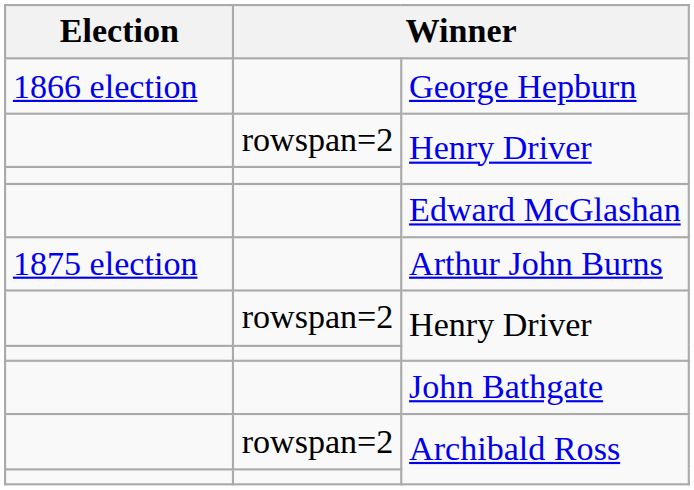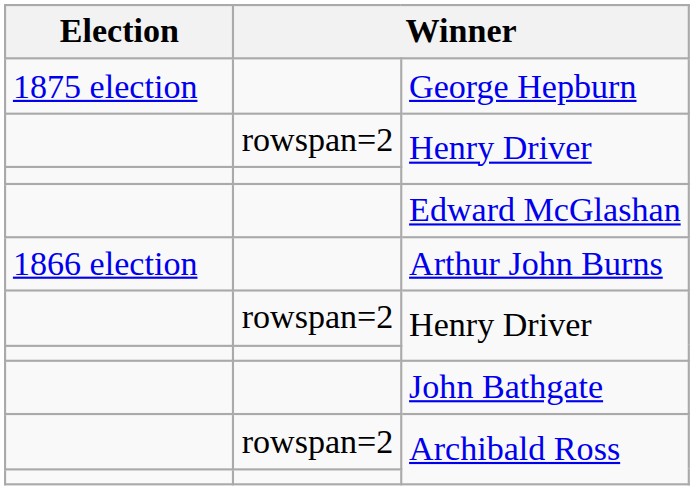(105, 85) 1866 election -> (105, 85) 1875 election
(105, 263) 1875 election -> (105, 263) 1866 election
